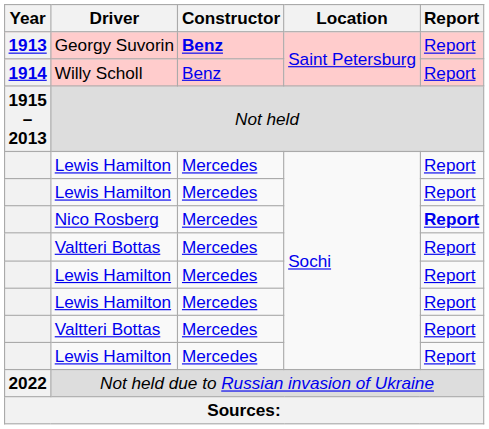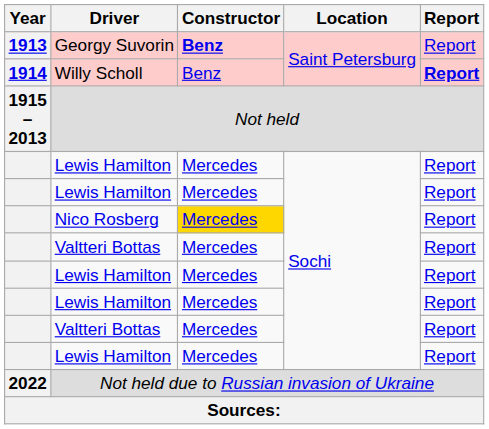(450, 73) normal -> (452, 73) bold
(220, 220) no background -> (220, 220) gold background
(452, 220) bold -> (450, 220) normal
